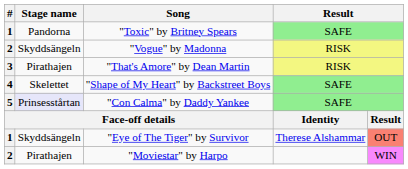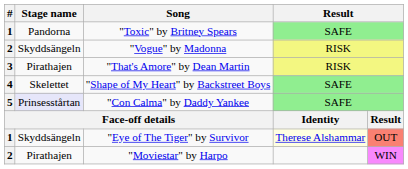(320, 137) no background -> (320, 137) lightyellow background
